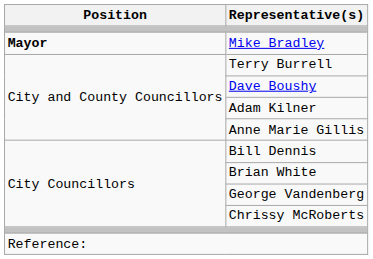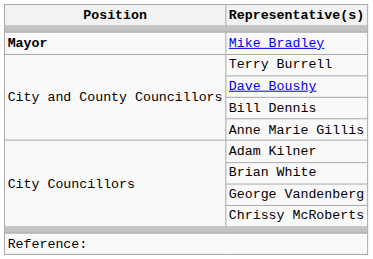(273, 108) Adam Kilner -> (273, 108) Bill Dennis
(273, 151) Bill Dennis -> (273, 151) Adam Kilner
